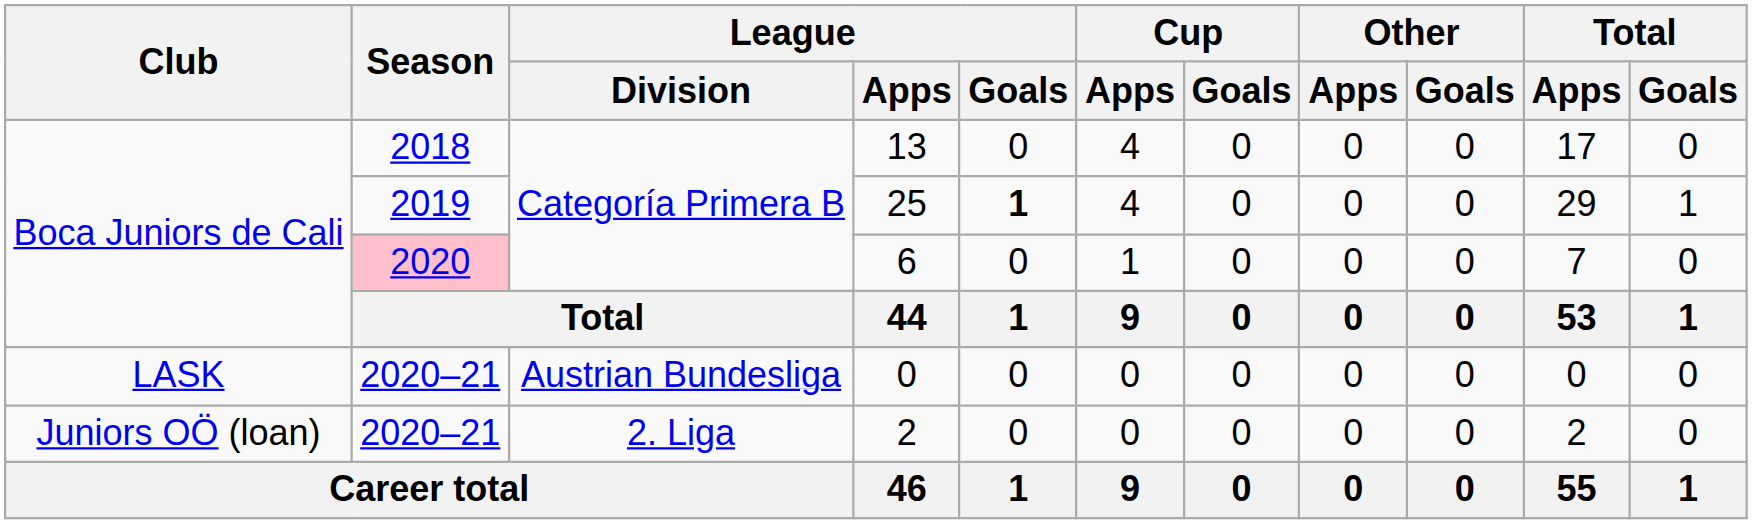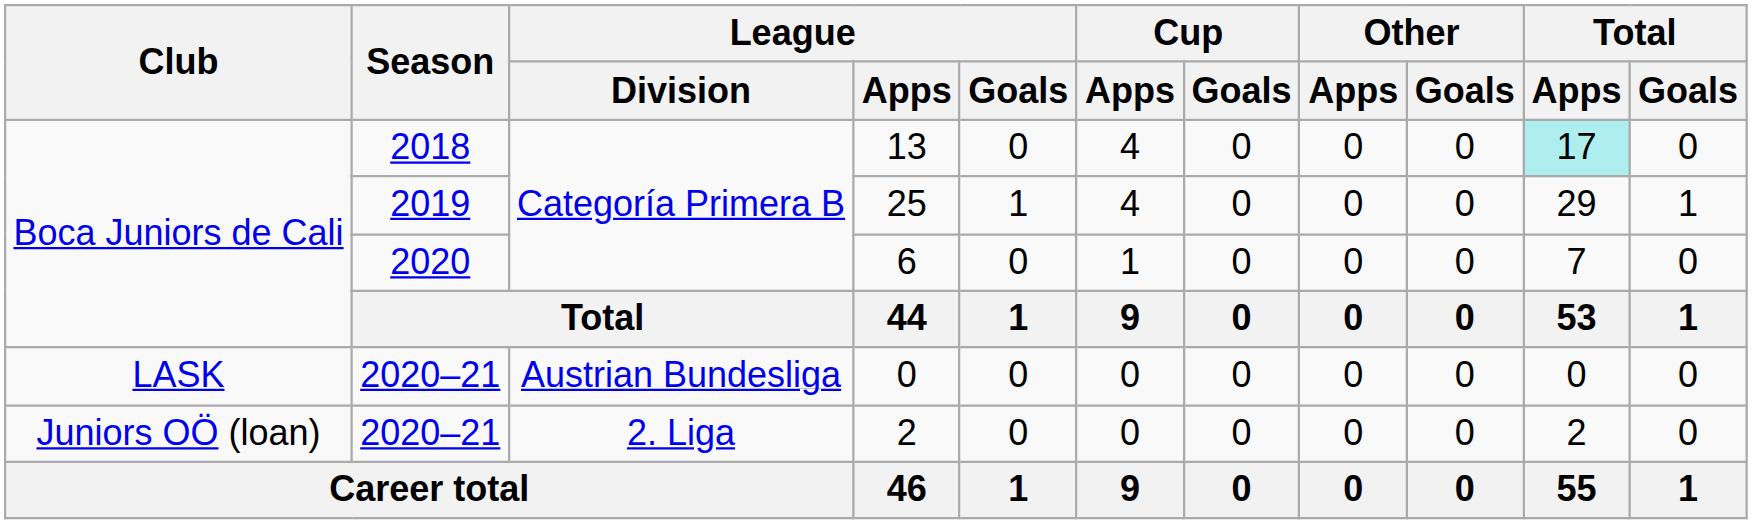(1576, 147) no background -> (1576, 147) paleturquoise background
(1018, 204) bold -> (1018, 204) normal
(430, 261) pink background -> (430, 261) no background
